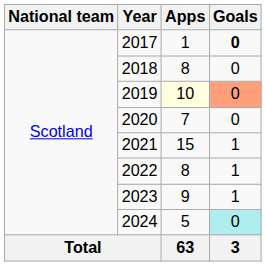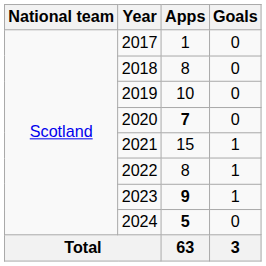(235, 42) bold -> (235, 42) normal
(185, 94) lightyellow background -> (185, 94) no background
(235, 94) lightsalmon background -> (235, 94) no background
(185, 119) normal -> (185, 119) bold
(185, 196) normal -> (185, 196) bold
(185, 222) normal -> (185, 222) bold
(235, 222) paleturquoise background -> (235, 222) no background
